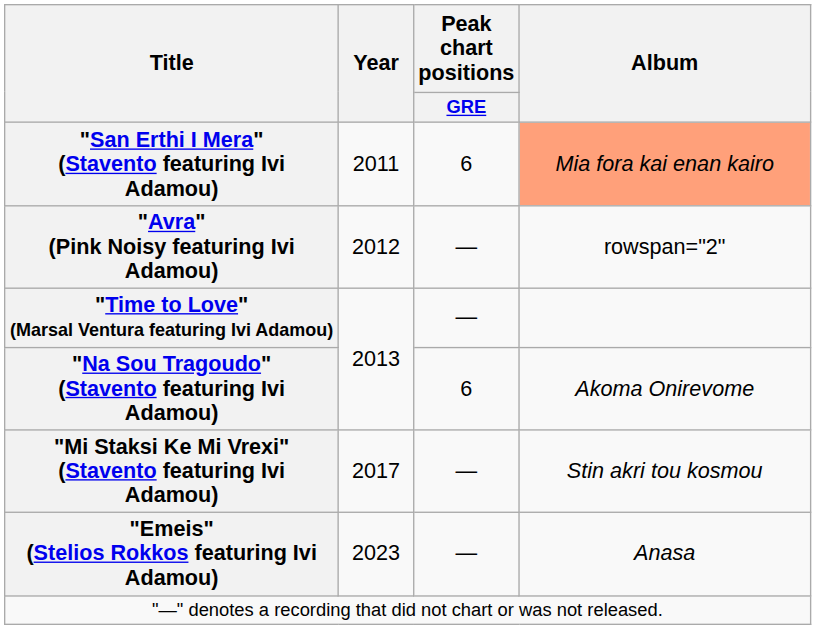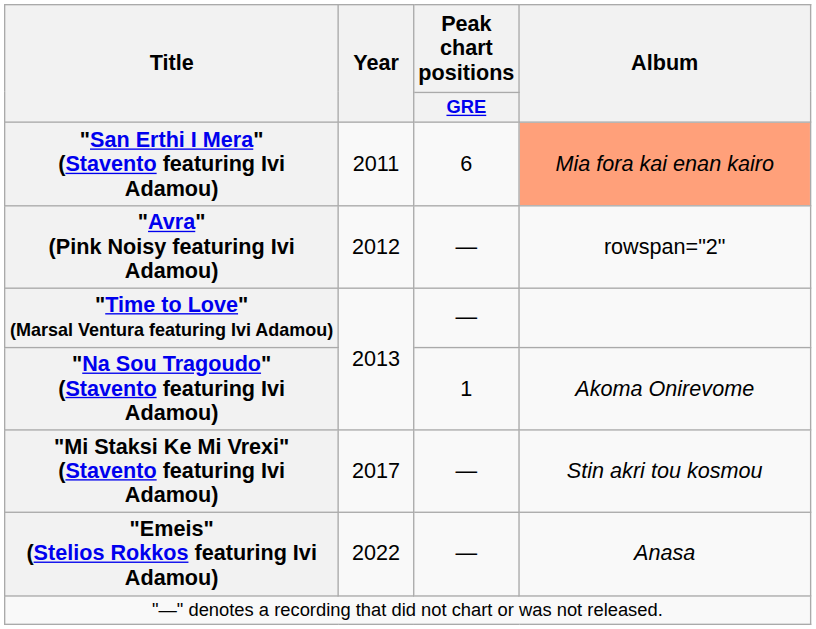(466, 388) 6 -> (466, 388) 1
(376, 553) 2023 -> (376, 553) 2022
